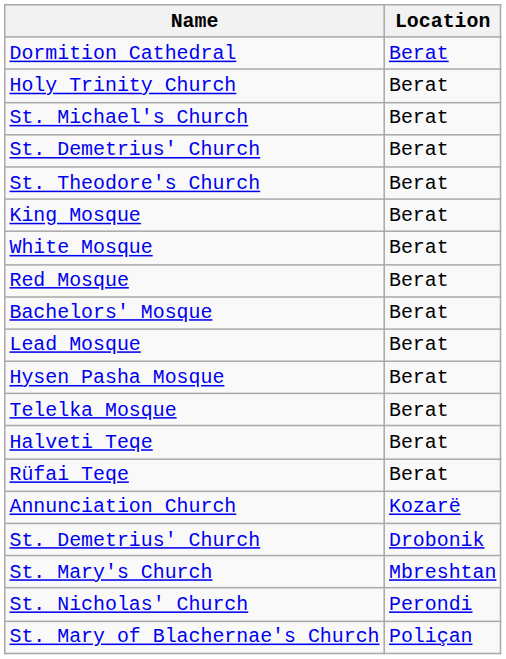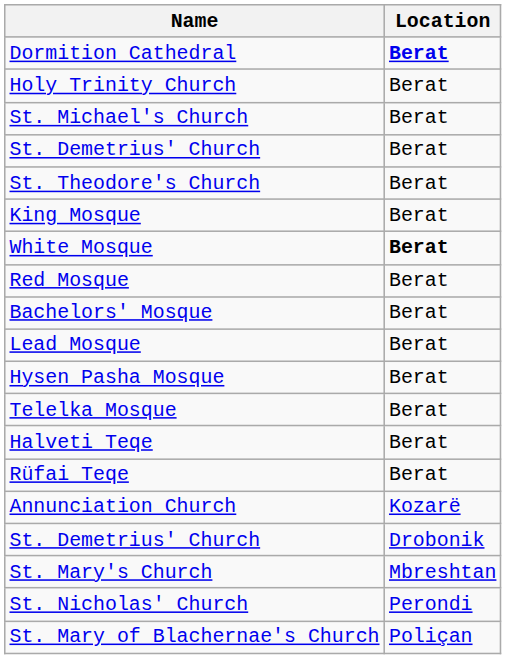(419, 53) normal -> (419, 53) bold
(419, 248) normal -> (419, 248) bold
